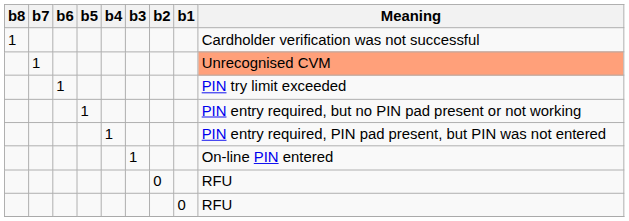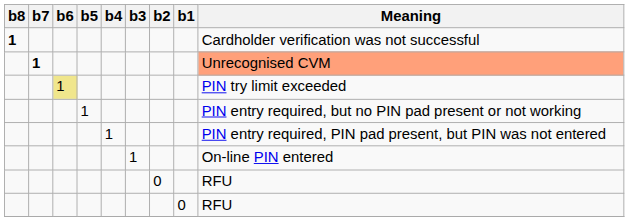(12, 39) normal -> (12, 39) bold
(36, 63) normal -> (36, 63) bold
(60, 87) no background -> (60, 87) khaki background
